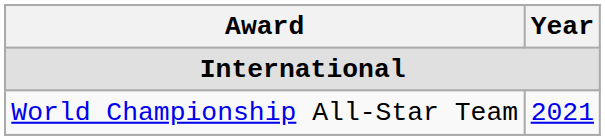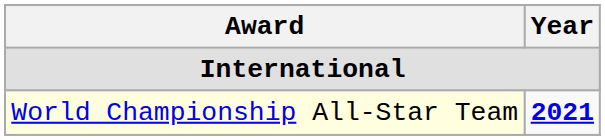(265, 113) no background -> (265, 113) lightyellow background
(562, 113) normal -> (562, 113) bold
